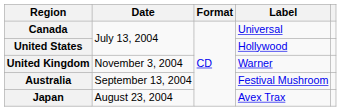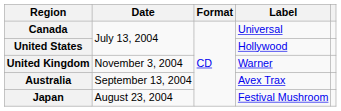(283, 81) Festival Mushroom -> (262, 81) Avex Trax
(262, 98) Avex Trax -> (283, 98) Festival Mushroom
